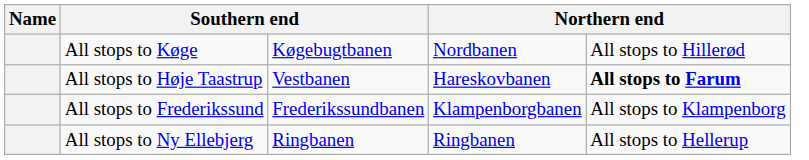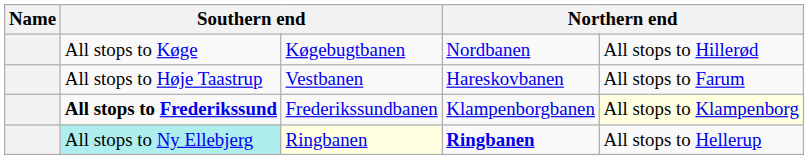(666, 79) bold -> (674, 79) normal
(164, 109) normal -> (171, 109) bold
(688, 109) no background -> (701, 109) lightyellow background
(159, 139) no background -> (159, 139) paleturquoise background
(313, 139) no background -> (327, 139) lightyellow background
(474, 139) normal -> (490, 139) bold
